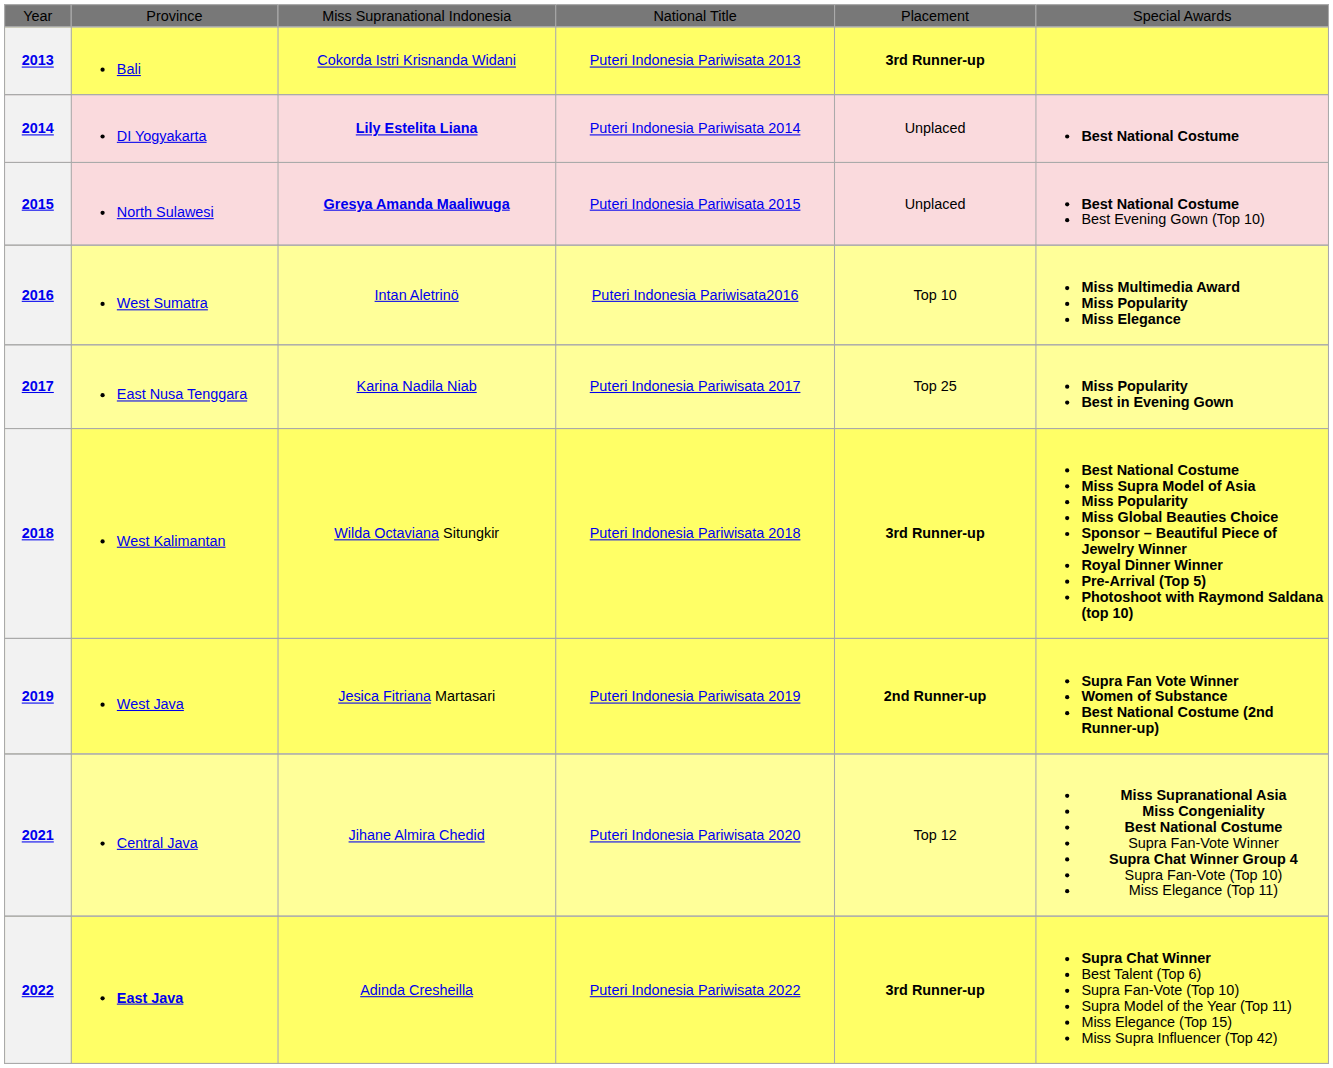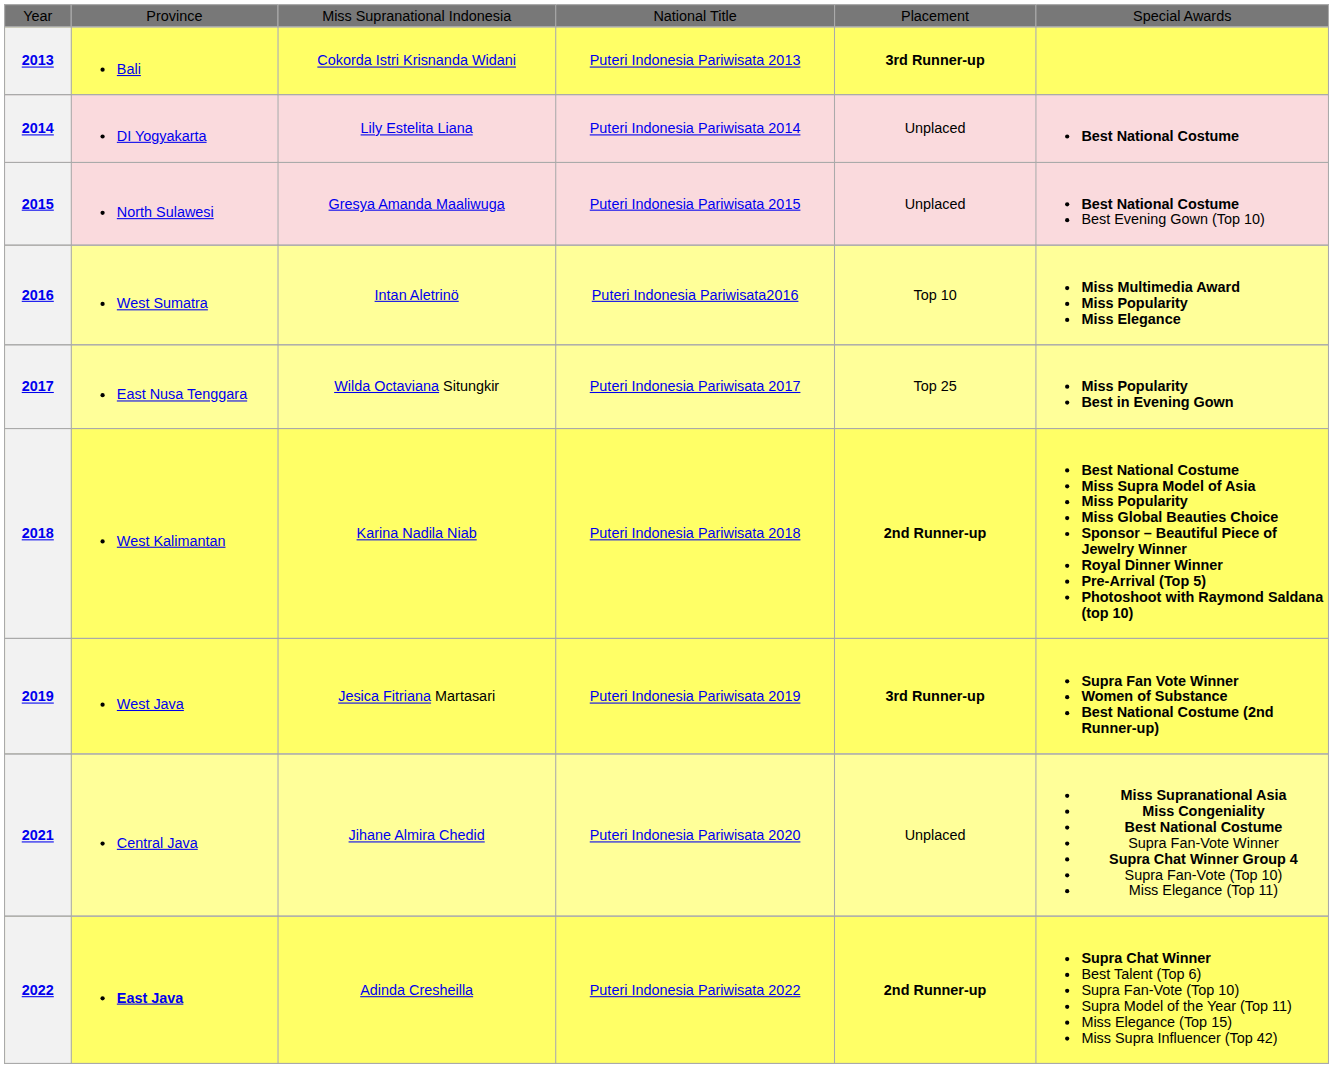(417, 128) bold -> (417, 128) normal
(417, 203) bold -> (417, 203) normal
(417, 386) Karina Nadila Niab -> (417, 386) Wilda Octaviana Situngkir
(417, 533) Wilda Octaviana Situngkir -> (417, 533) Karina Nadila Niab
(935, 533) 3rd Runner-up -> (935, 533) 2nd Runner-up
(935, 696) 2nd Runner-up -> (935, 696) 3rd Runner-up
(935, 835) Top 12 -> (935, 835) Unplaced
(935, 990) 3rd Runner-up -> (935, 990) 2nd Runner-up
